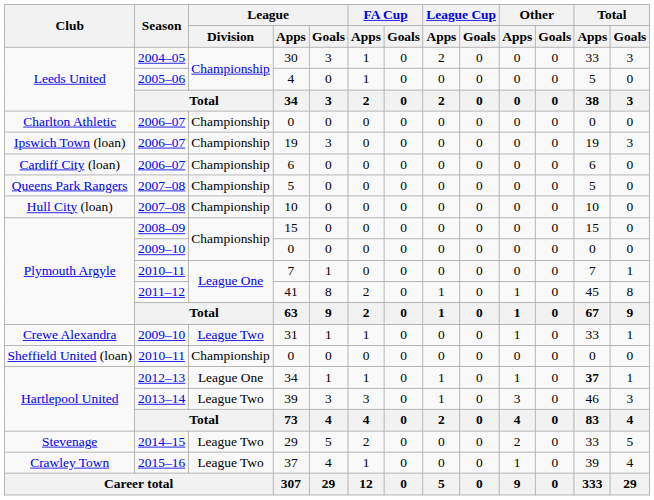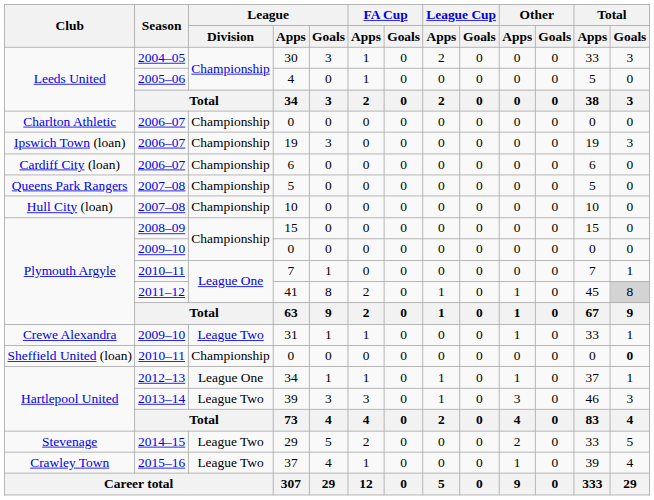(630, 292) no background -> (630, 292) lightgrey background
(630, 356) normal -> (630, 356) bold
(592, 377) bold -> (592, 377) normal
